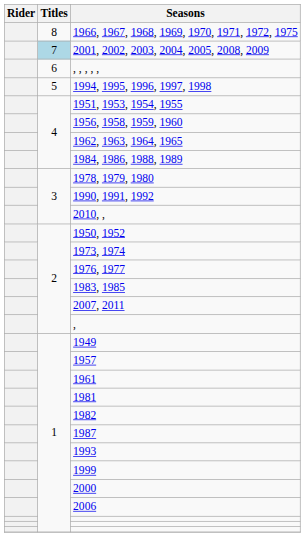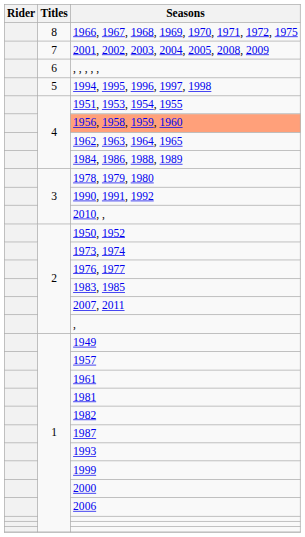(54, 50) lightblue background -> (54, 50) no background
(128, 123) no background -> (128, 123) lightsalmon background
